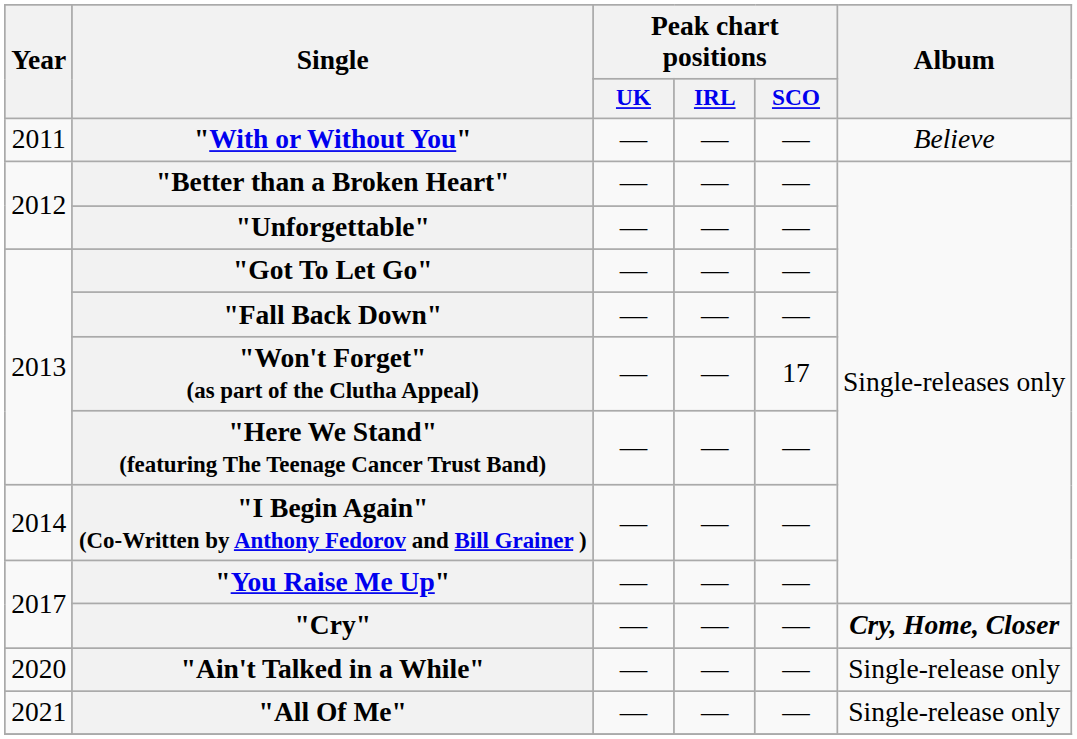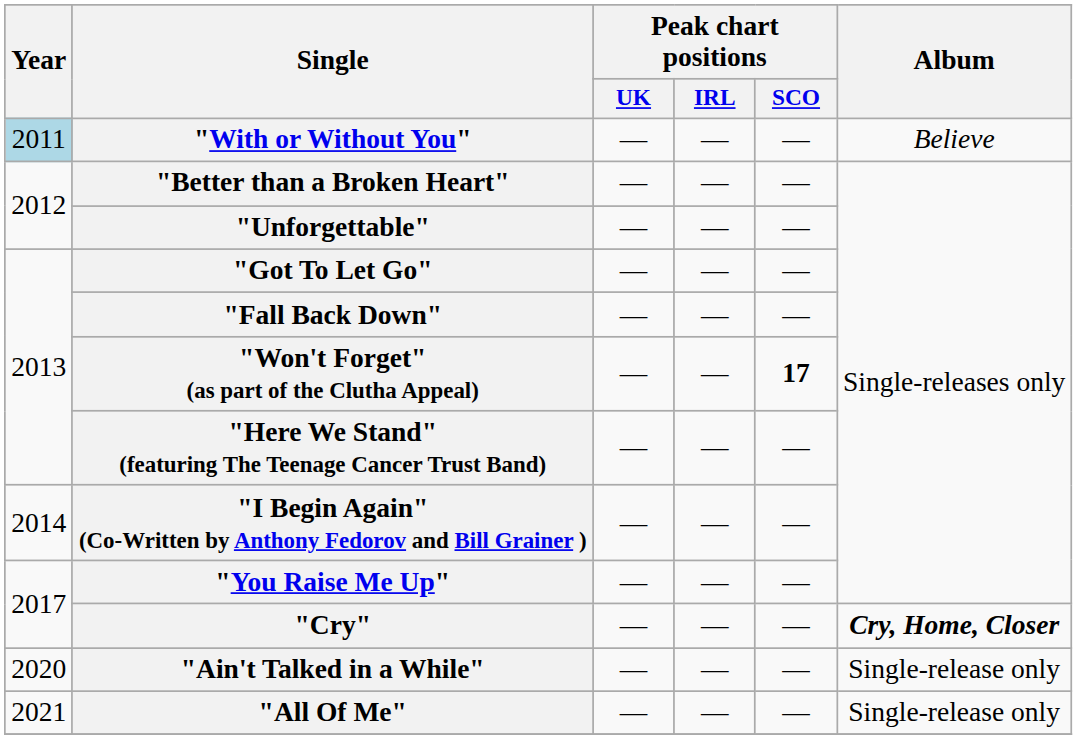(39, 139) no background -> (39, 139) lightblue background
(796, 373) normal -> (796, 373) bold
